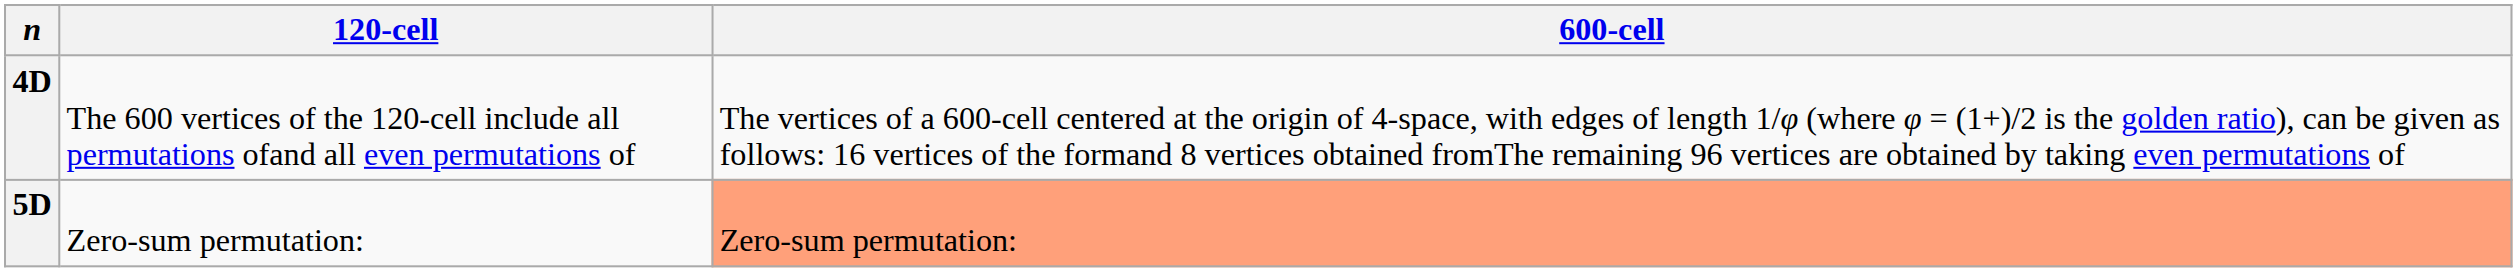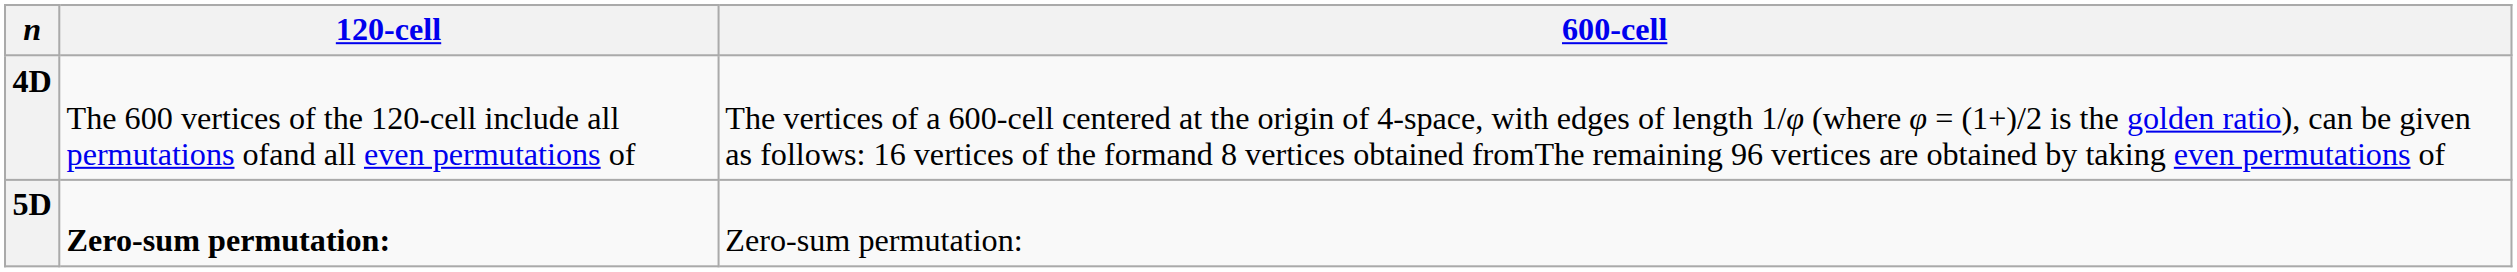(215, 240) normal -> (228, 240) bold
(868, 240) lightsalmon background -> (874, 240) no background
